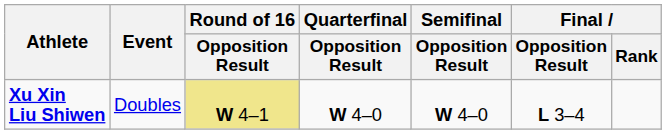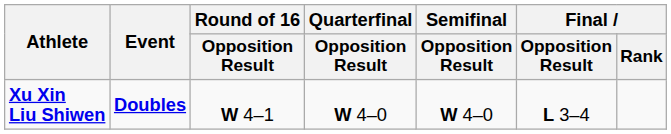(147, 105) normal -> (150, 105) bold
(242, 115) khaki background -> (247, 115) no background
